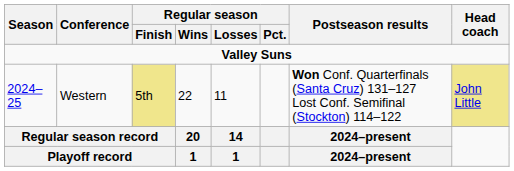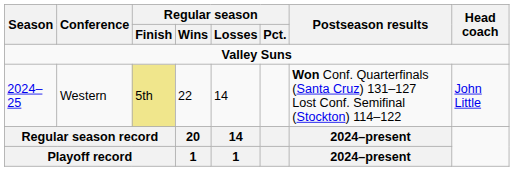(221, 96) 11 -> (221, 96) 14
(468, 96) khaki background -> (468, 96) no background
